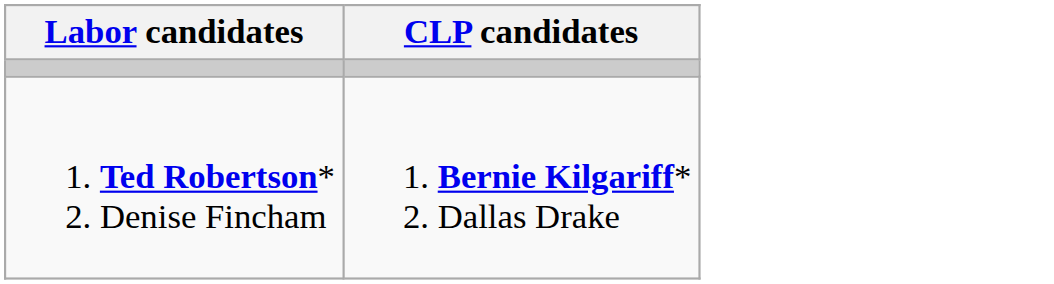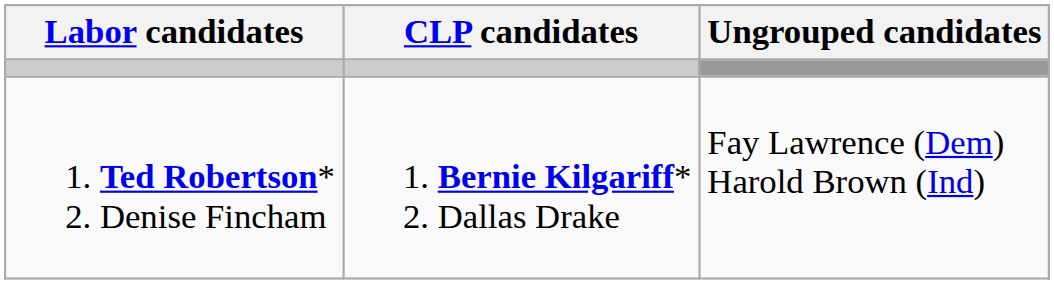+ column: (874, 32)
